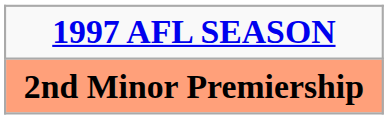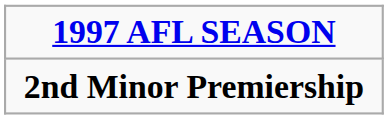(194, 85) lightsalmon background -> (194, 85) no background
